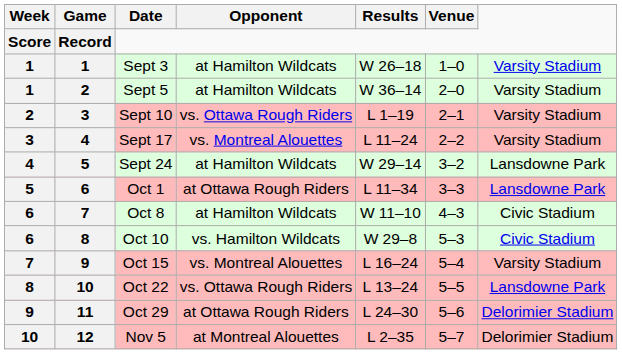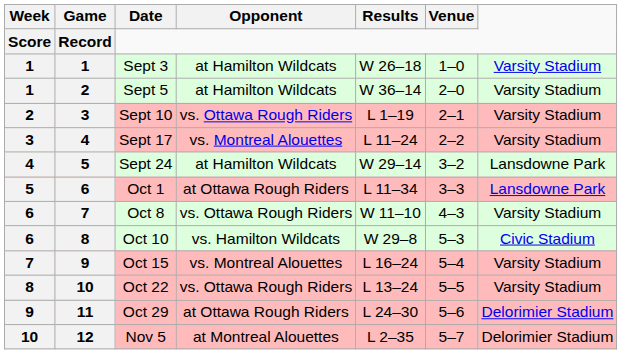(266, 213) at Hamilton Wildcats -> (266, 213) vs. Ottawa Rough Riders
(547, 213) Civic Stadium -> (547, 213) Varsity Stadium
(547, 287) Lansdowne Park -> (547, 287) Varsity Stadium
